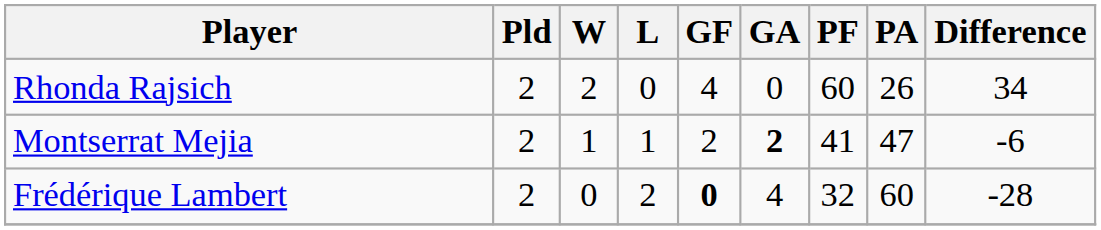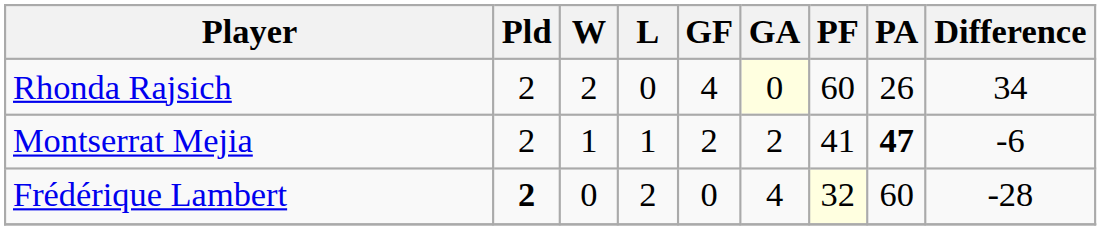(775, 86) no background -> (775, 86) lightyellow background
(775, 140) bold -> (775, 140) normal
(897, 140) normal -> (897, 140) bold
(527, 195) normal -> (527, 195) bold
(709, 195) bold -> (709, 195) normal
(838, 195) no background -> (838, 195) lightyellow background
